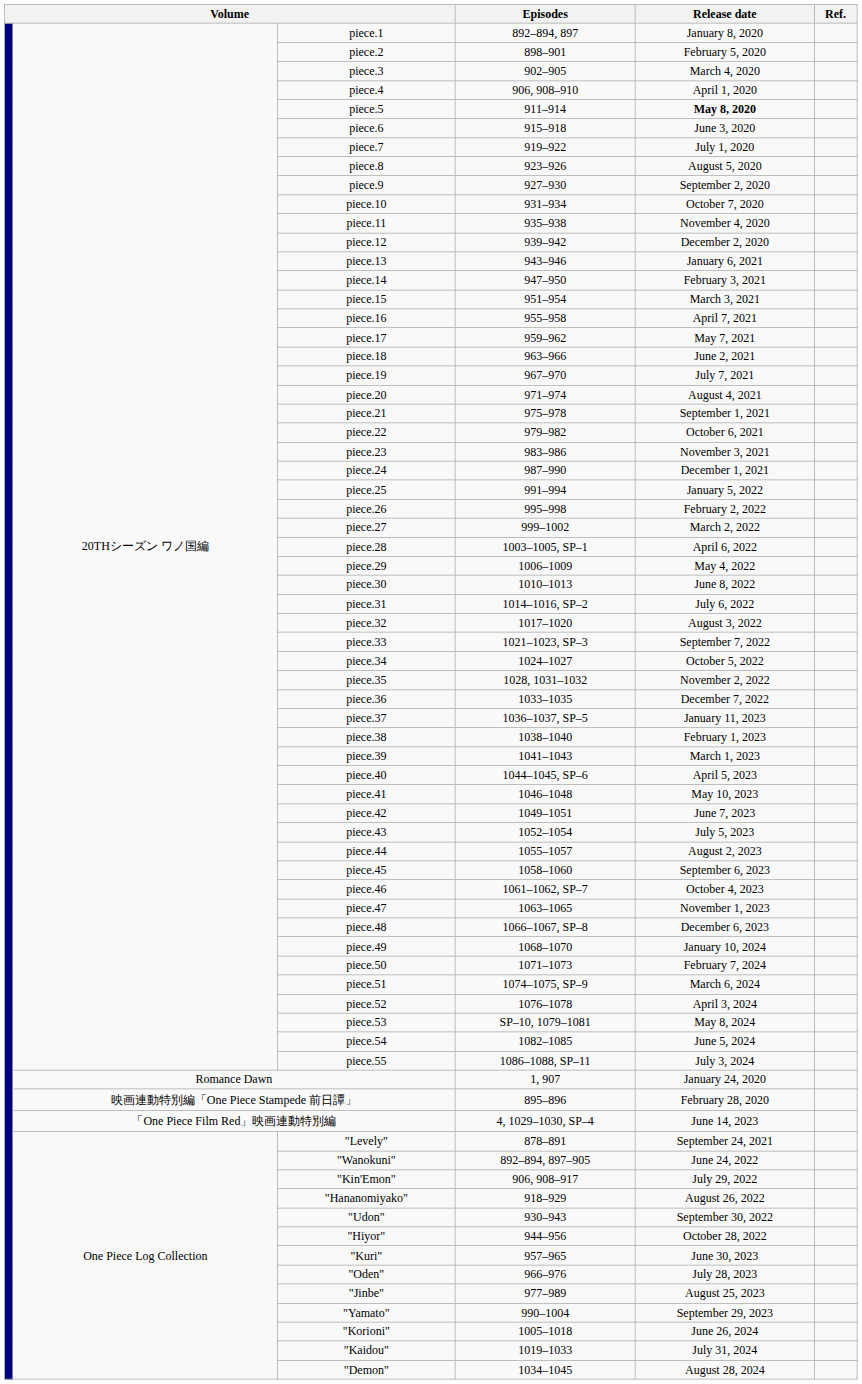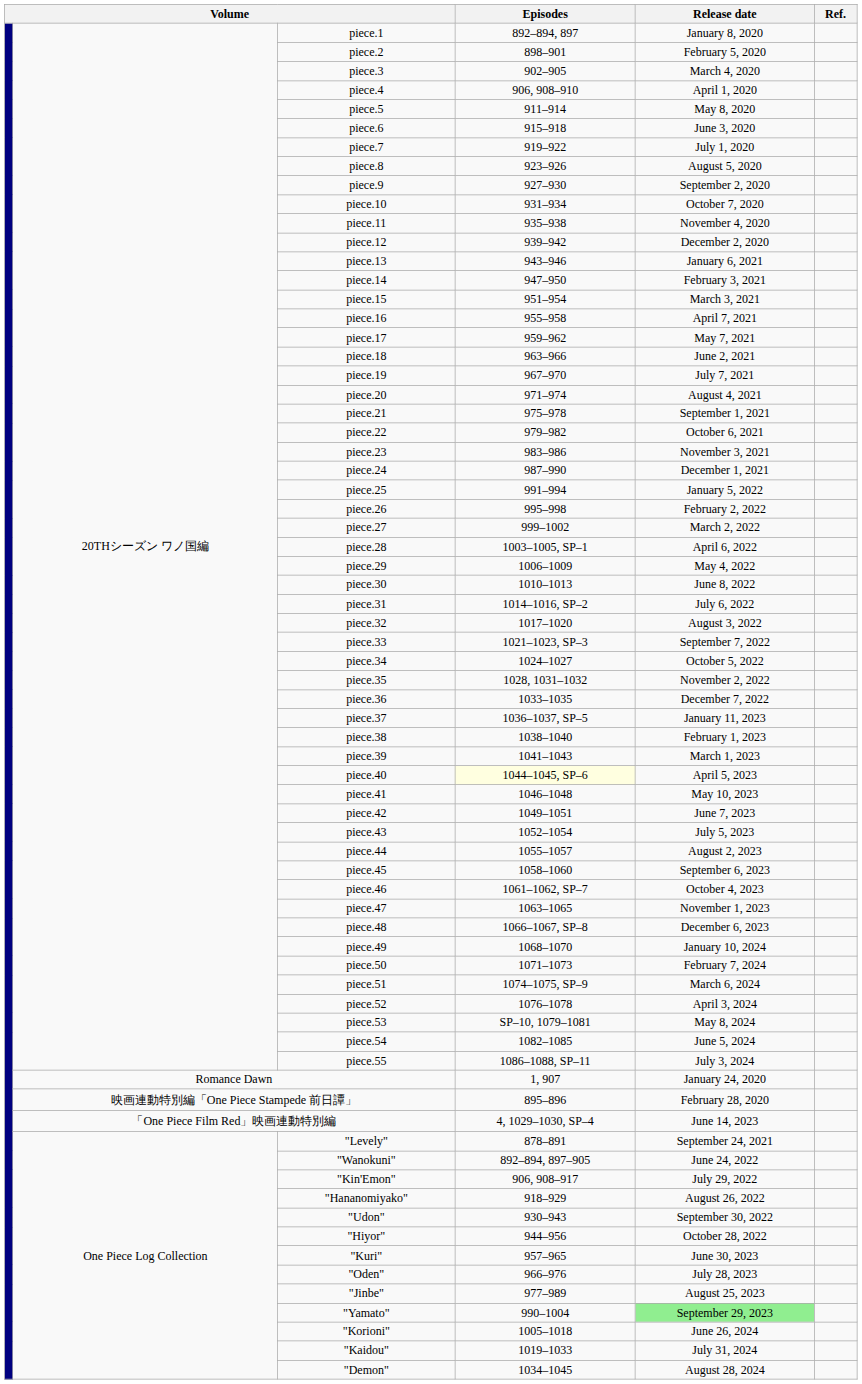(725, 109) bold -> (725, 109) normal
(545, 775) no background -> (545, 775) lightyellow background
(725, 1312) no background -> (725, 1312) lightgreen background
